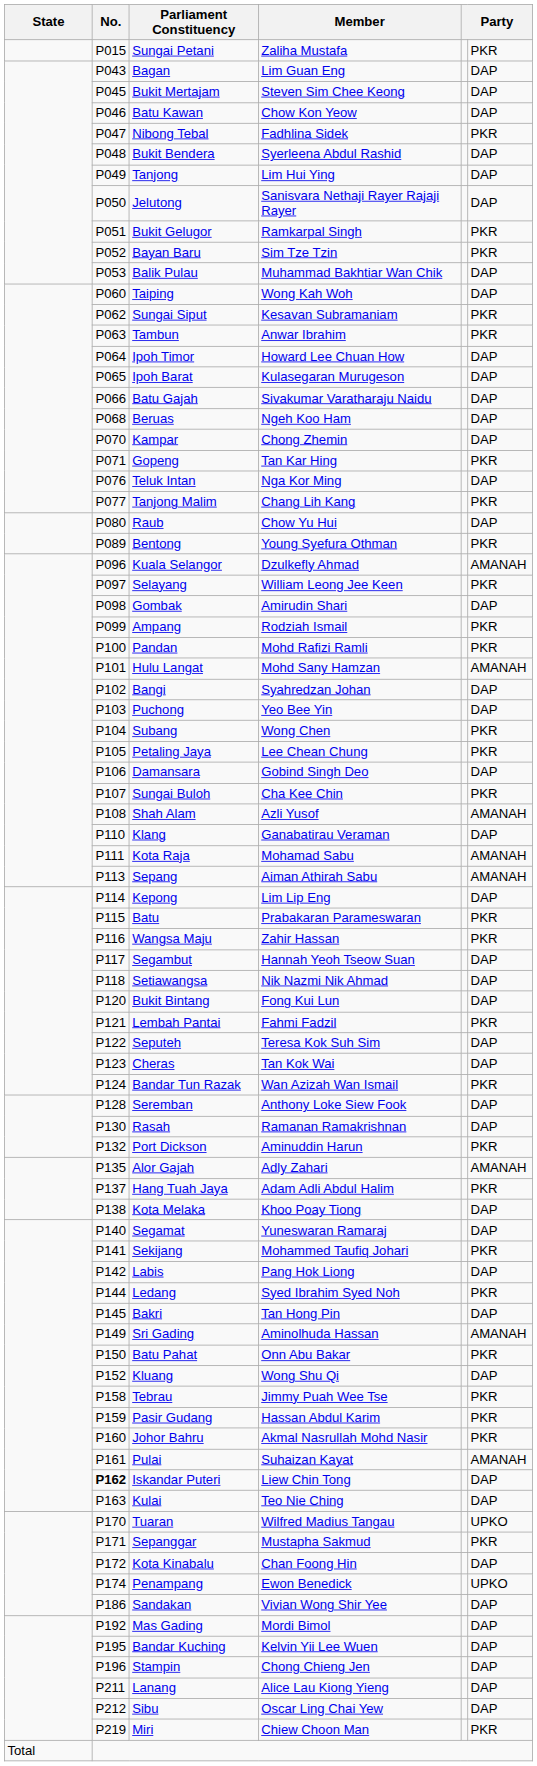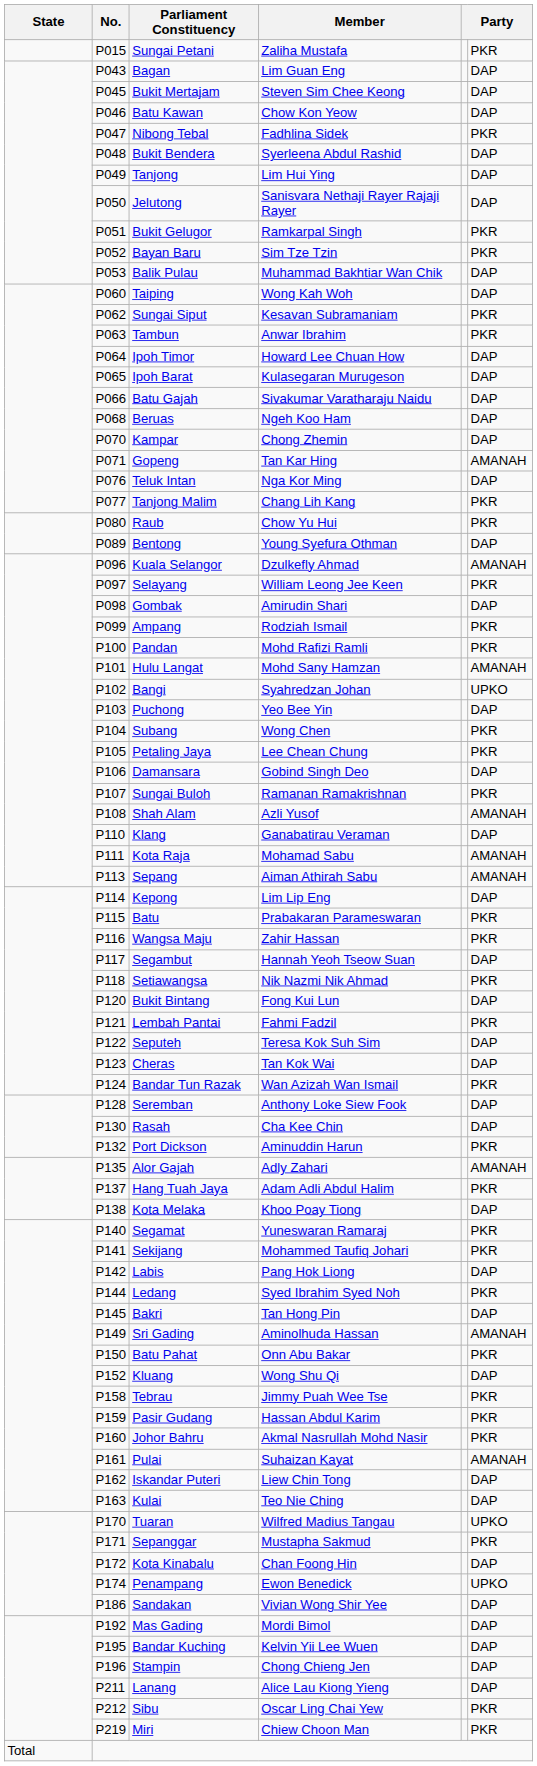(484, 460) PKR -> (498, 460) AMANAH
(484, 522) DAP -> (484, 522) PKR
(484, 543) PKR -> (484, 543) DAP
(484, 689) DAP -> (489, 689) UPKO
(302, 793) Cha Kee Chin -> (334, 793) Ramanan Ramakrishnan
(484, 980) DAP -> (484, 980) PKR
(334, 1126) Ramanan Ramakrishnan -> (302, 1126) Cha Kee Chin
(484, 1230) DAP -> (484, 1230) PKR
(111, 1480) bold -> (111, 1480) normal
(484, 1709) DAP -> (484, 1709) PKR
